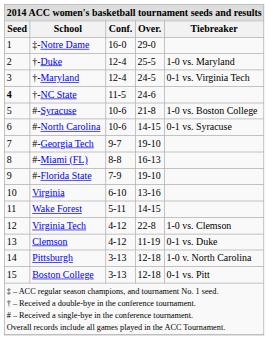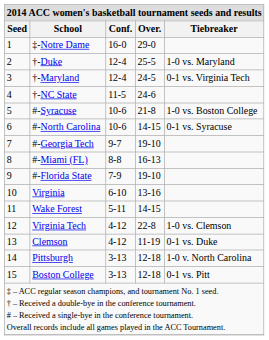(9, 95) bold -> (9, 95) normal
